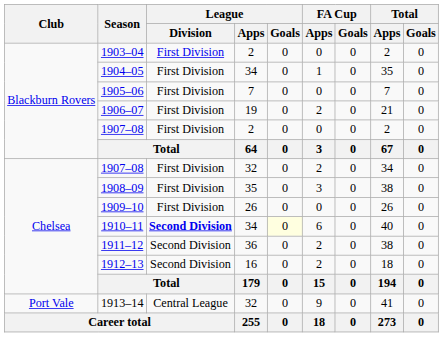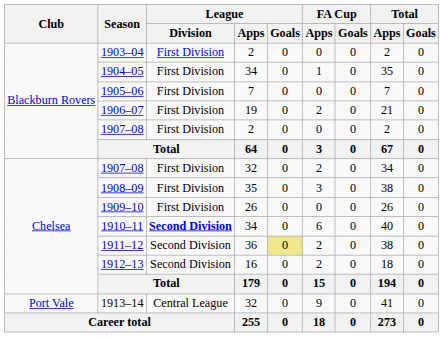(285, 226) lightyellow background -> (285, 226) no background
(285, 245) no background -> (285, 245) khaki background
